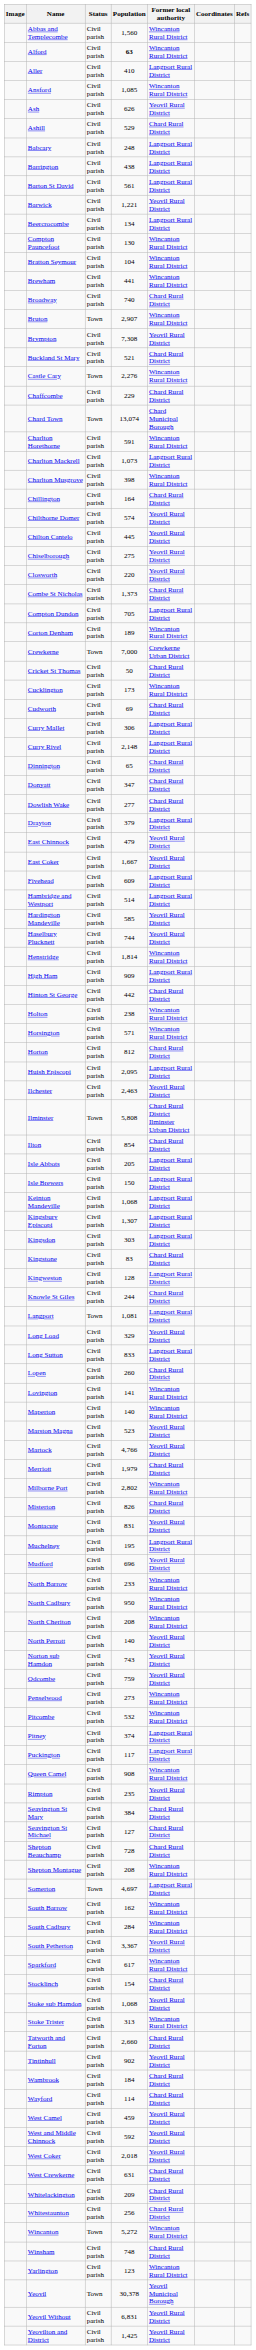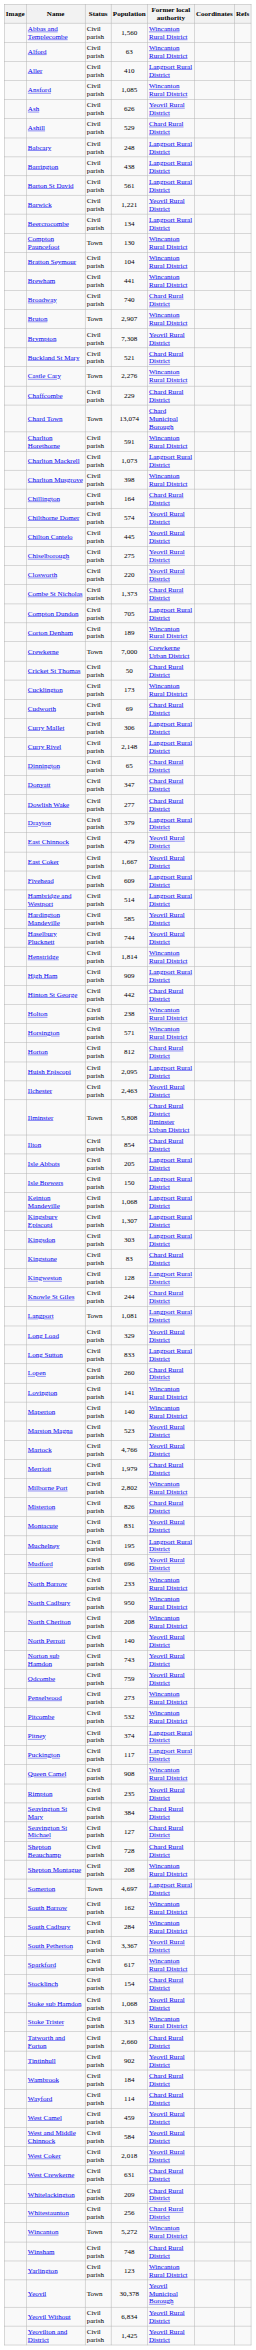(129, 52) bold -> (129, 52) normal
(95, 243) Civil parish -> (95, 243) Town
(129, 2137) 592 -> (129, 2137) 584
(129, 2316) 6,831 -> (129, 2316) 6,834
